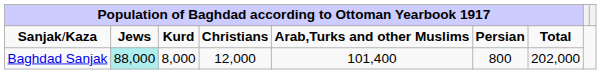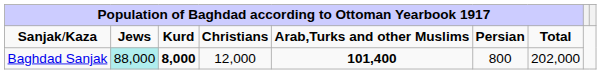(179, 58) normal -> (179, 58) bold
(372, 58) normal -> (372, 58) bold
